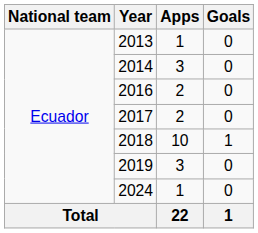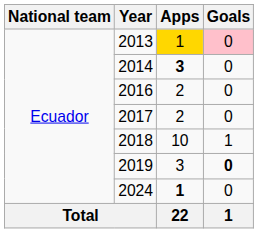(180, 41) no background -> (180, 41) gold background
(228, 41) no background -> (228, 41) pink background
(180, 66) normal -> (180, 66) bold
(228, 166) normal -> (228, 166) bold
(180, 191) normal -> (180, 191) bold
